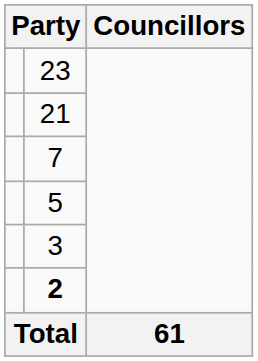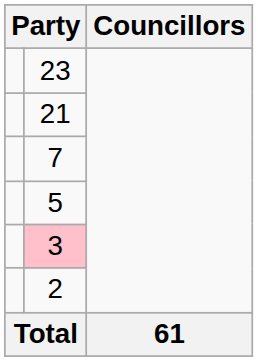(55, 245) no background -> (55, 245) pink background
(55, 289) bold -> (55, 289) normal
